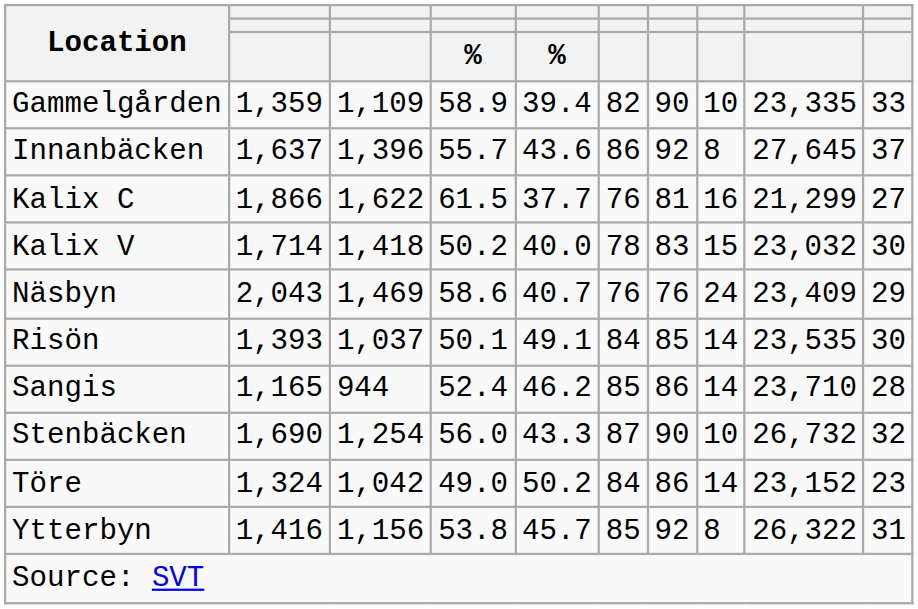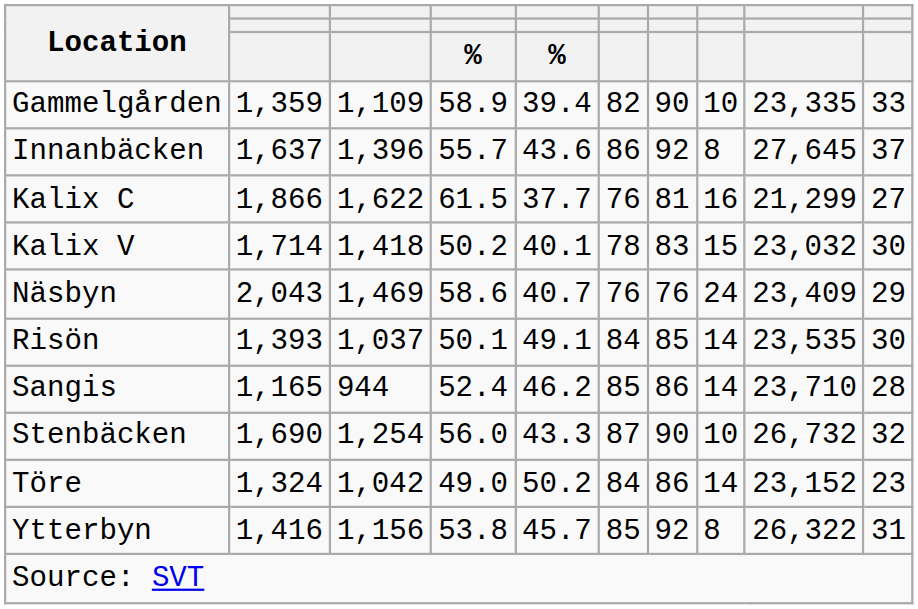(557, 246) 40.0 -> (557, 246) 40.1
